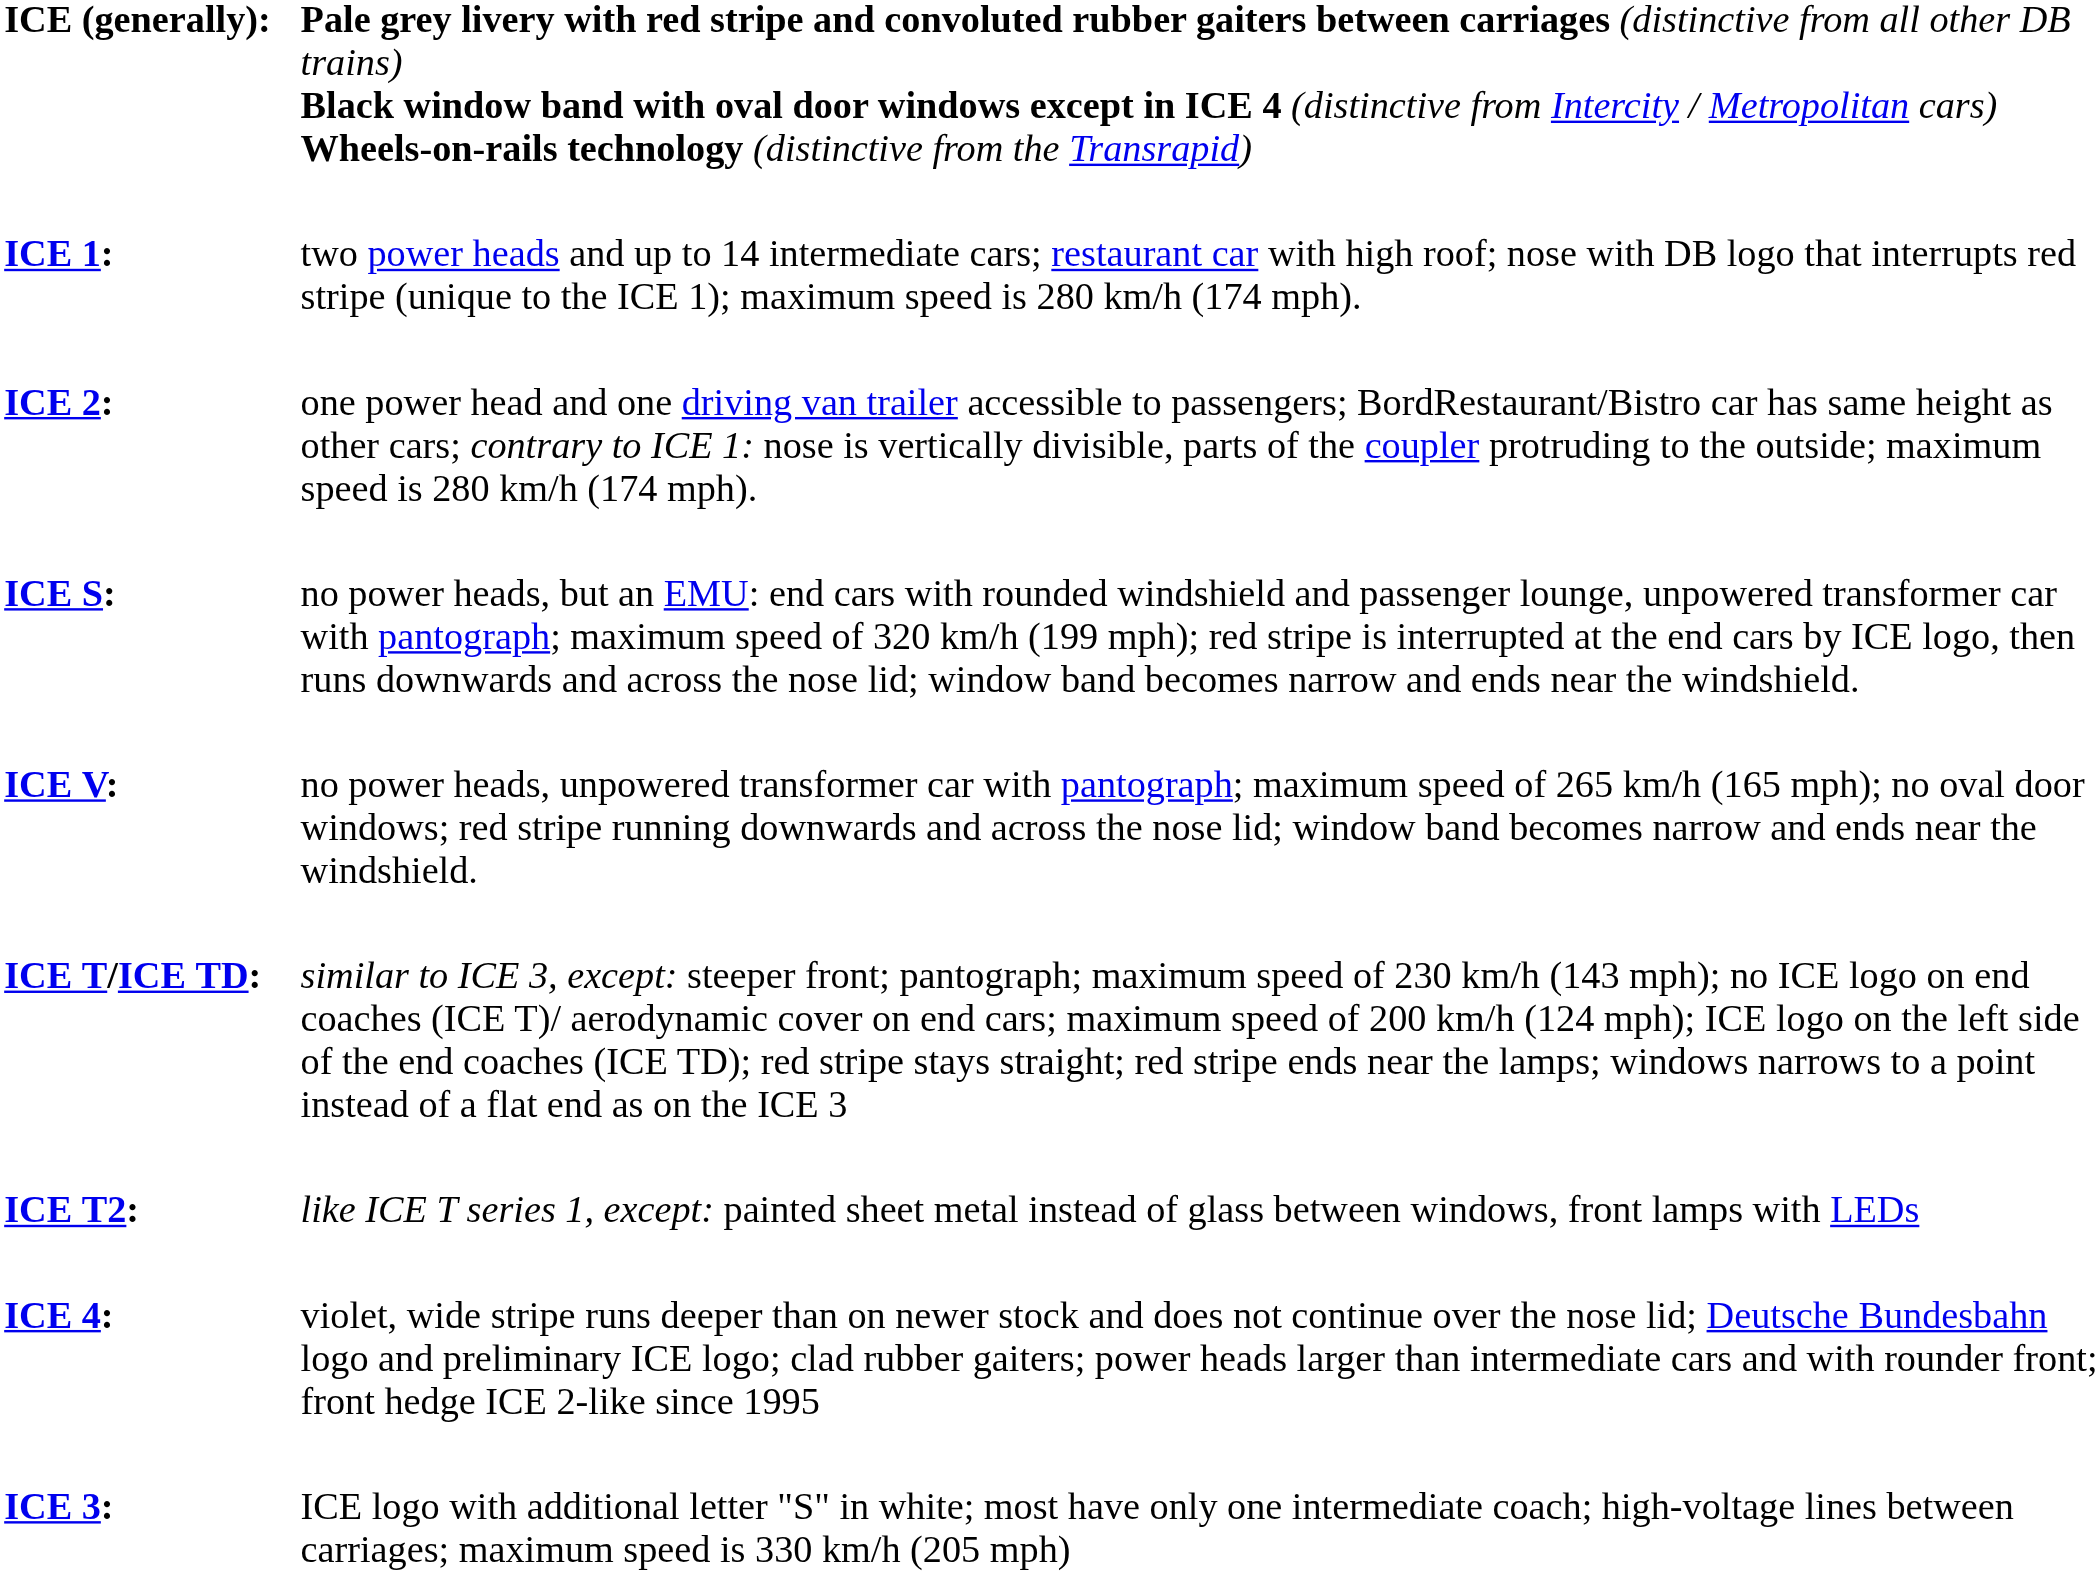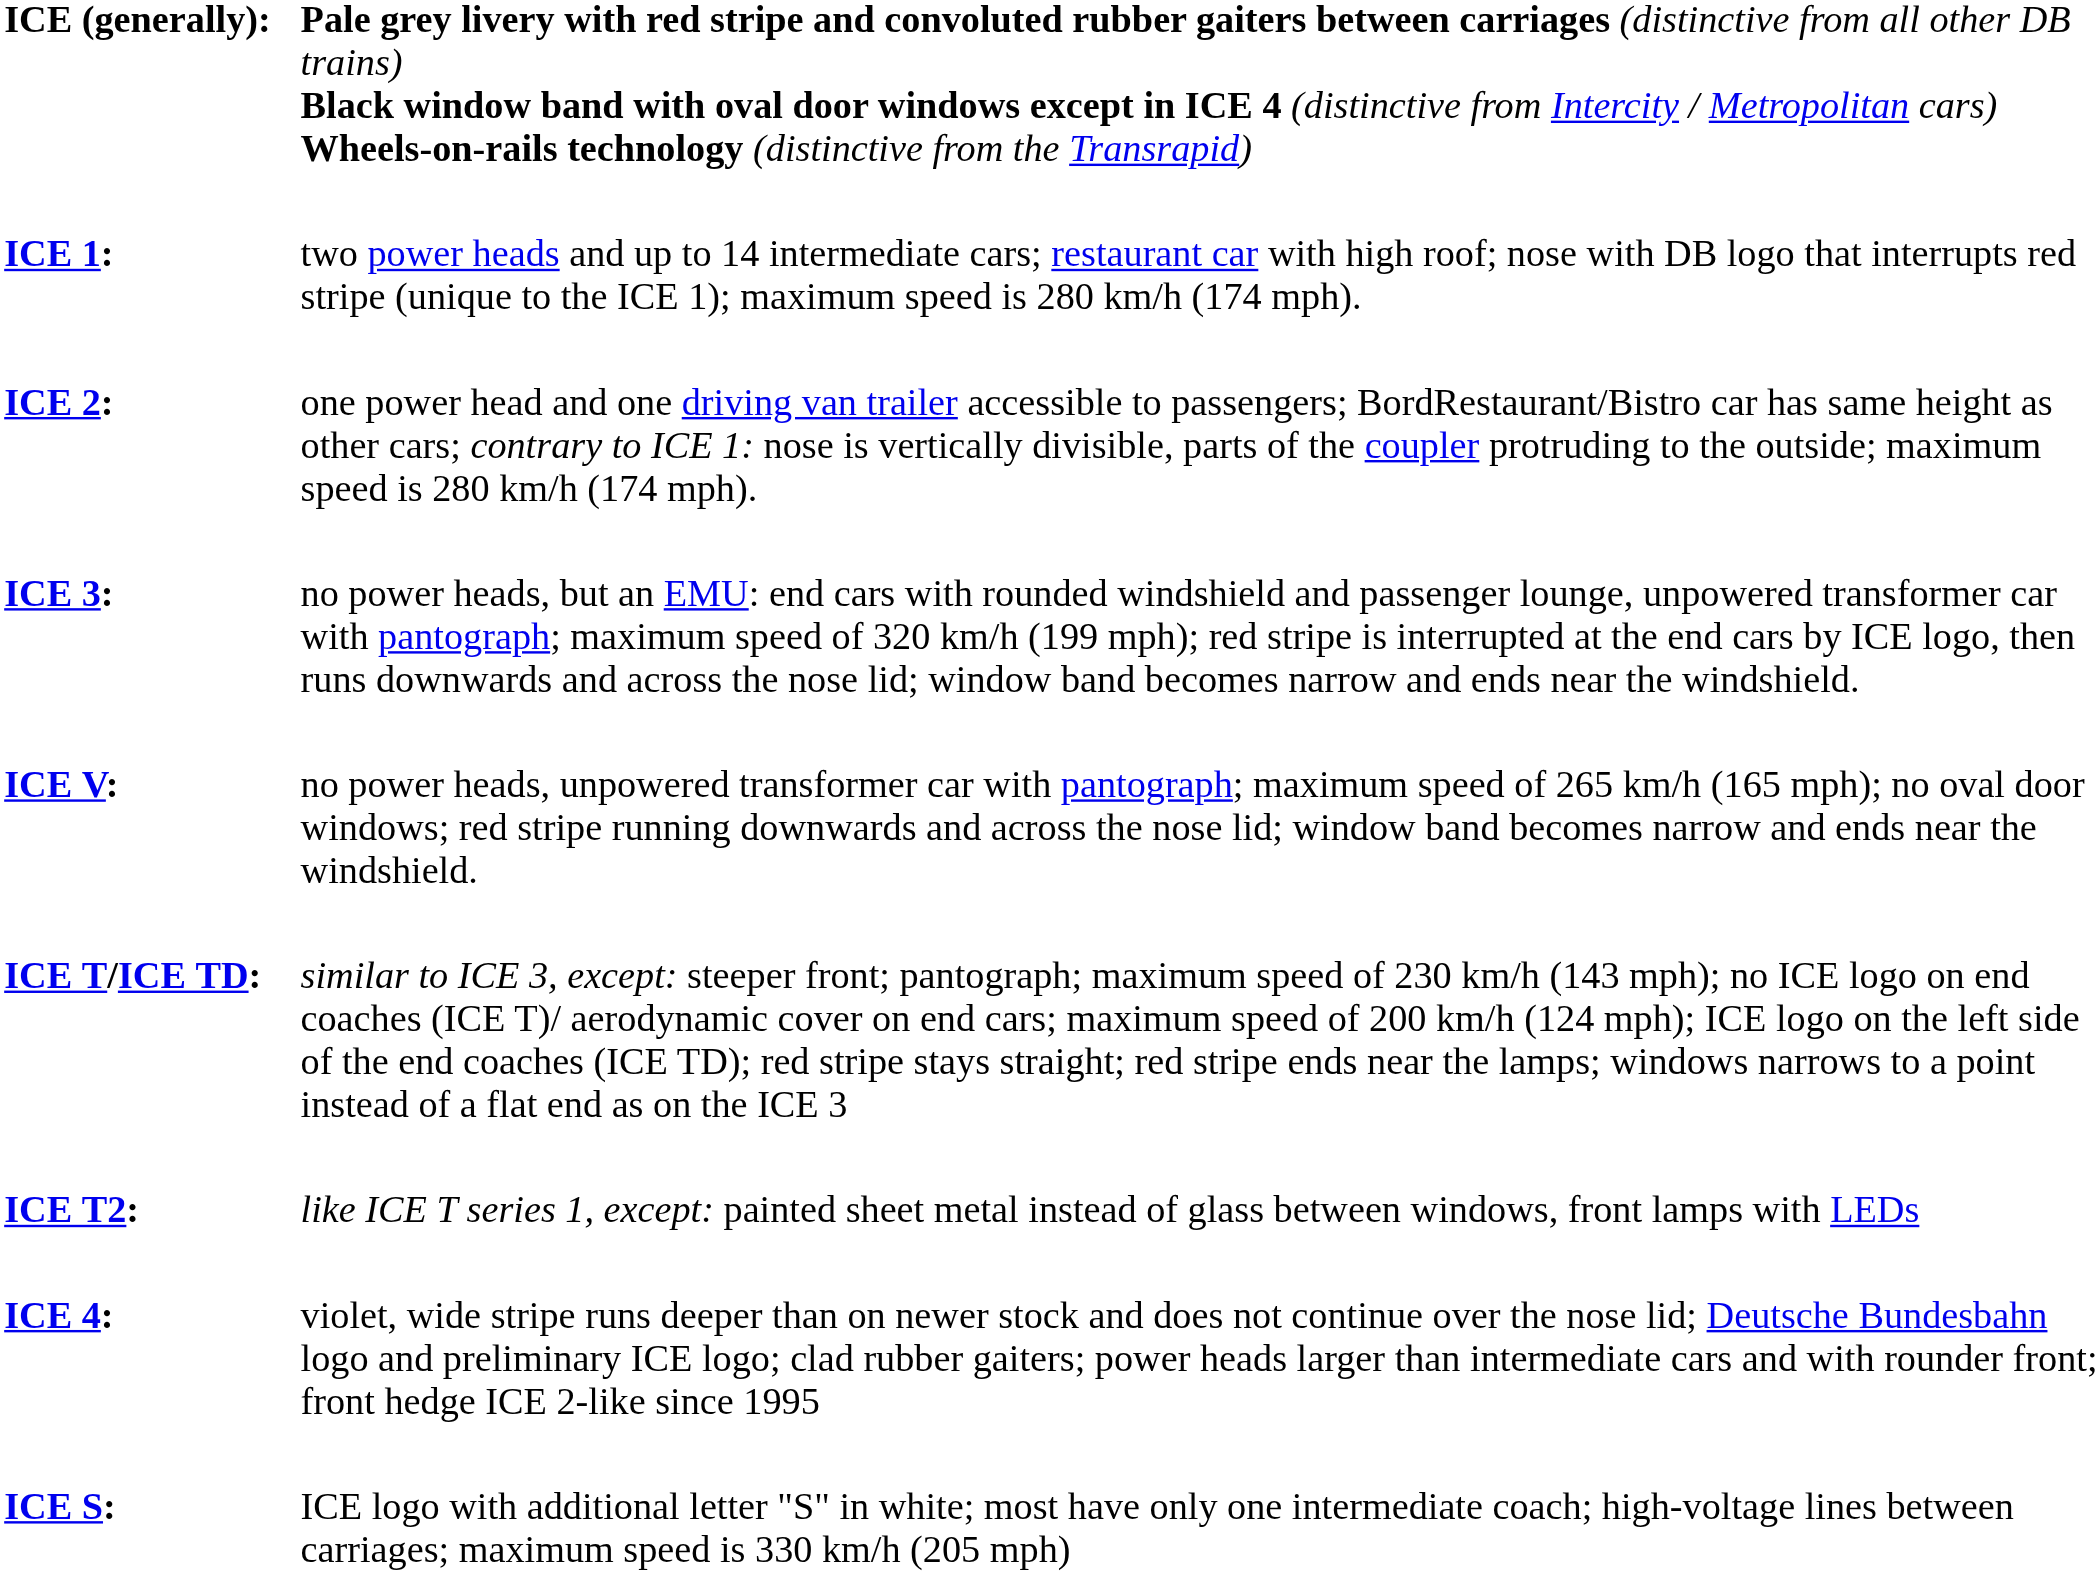(60, 593) ICE S: -> (59, 593) ICE 3:
(59, 1506) ICE 3: -> (60, 1506) ICE S:
